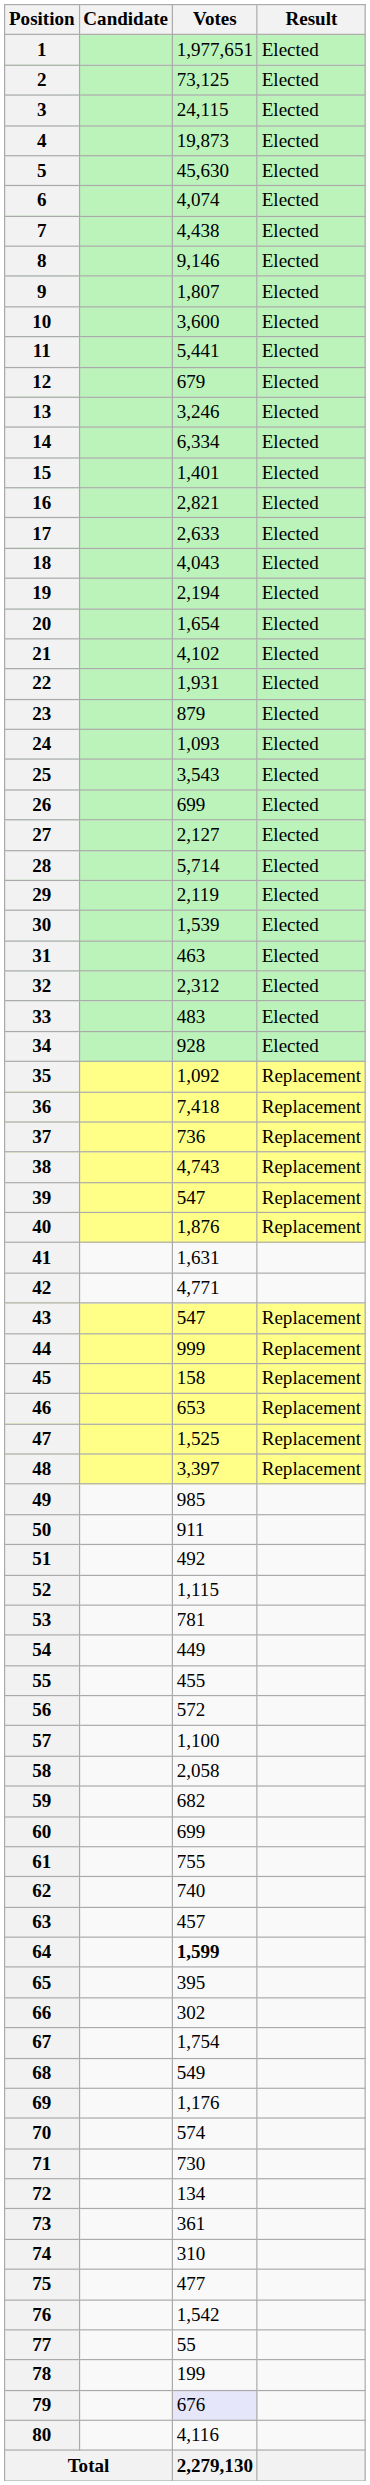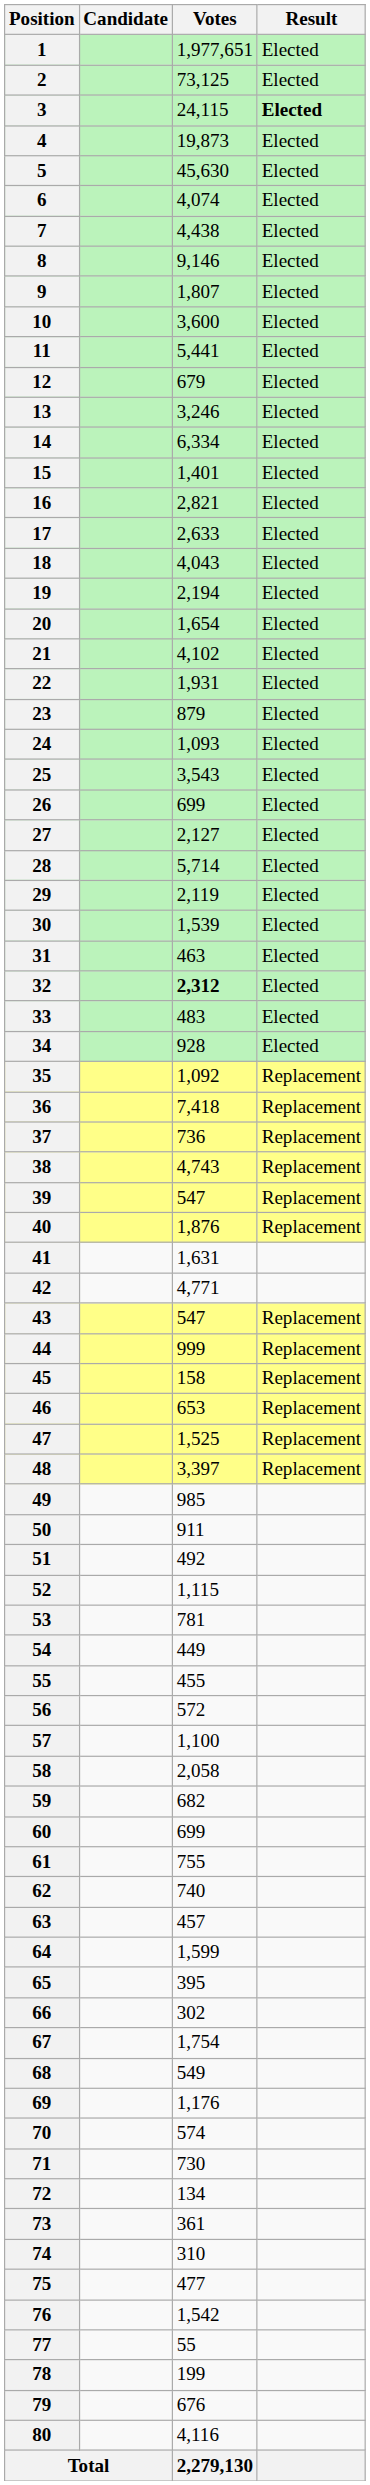(290, 110) normal -> (292, 110) bold
(198, 985) normal -> (198, 985) bold
(198, 1952) bold -> (198, 1952) normal
(191, 2405) lavender background -> (191, 2405) no background
